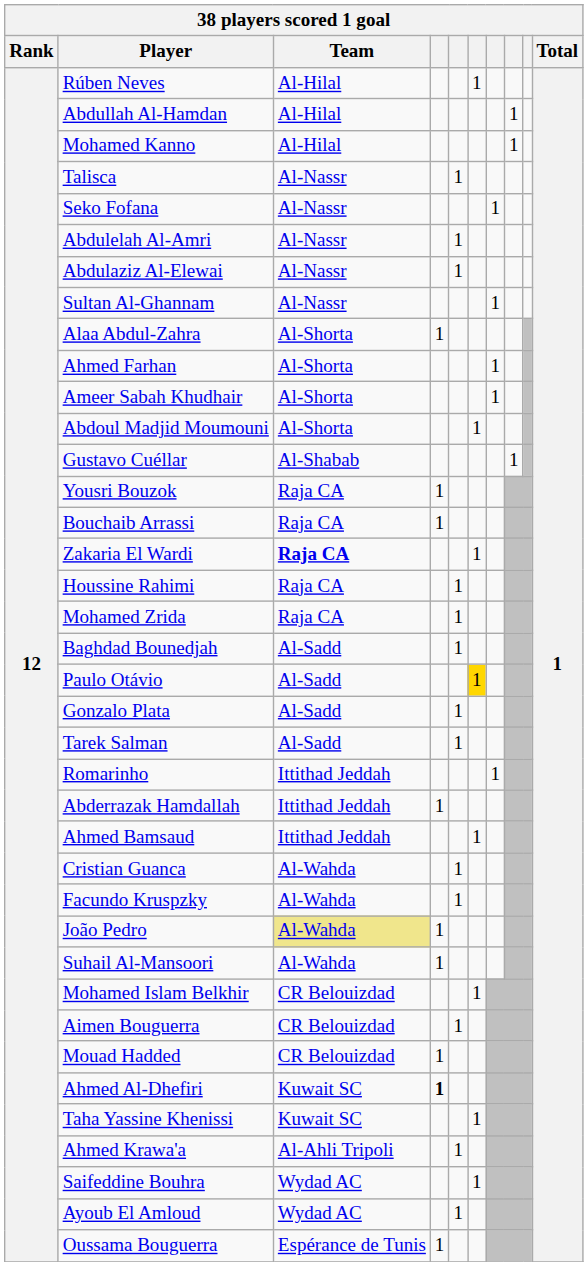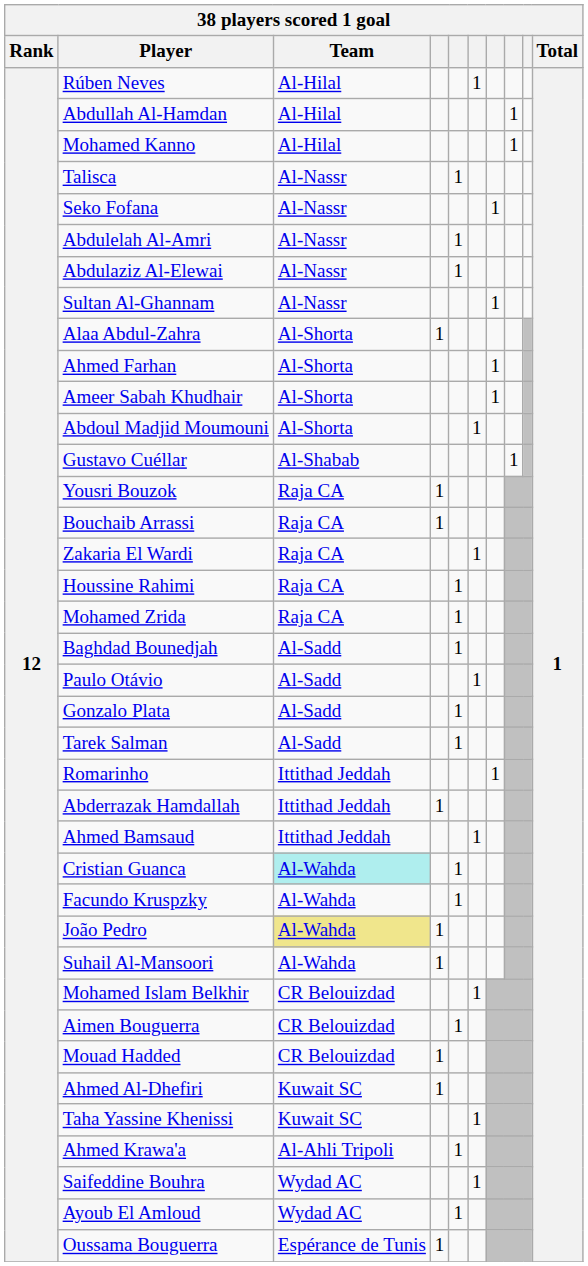(314, 553) bold -> (311, 553) normal
(477, 679) gold background -> (477, 679) no background
(317, 867) no background -> (317, 867) paleturquoise background
(440, 1087) bold -> (440, 1087) normal
